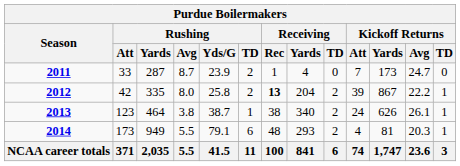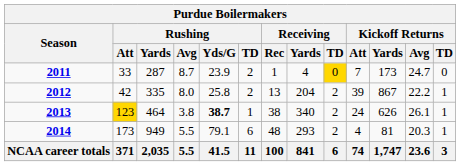(335, 72) no background -> (335, 72) gold background
(274, 92) bold -> (274, 92) normal
(125, 111) no background -> (125, 111) gold background
(219, 111) normal -> (219, 111) bold
